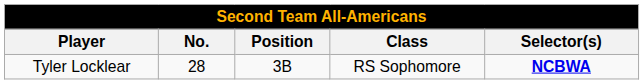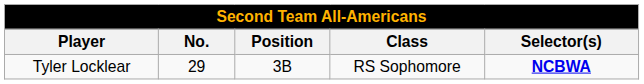(197, 66) 28 -> (197, 66) 29
